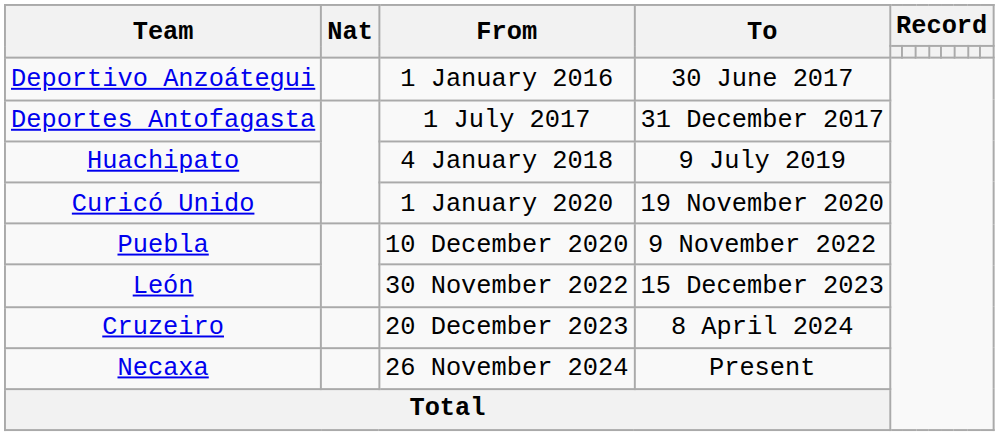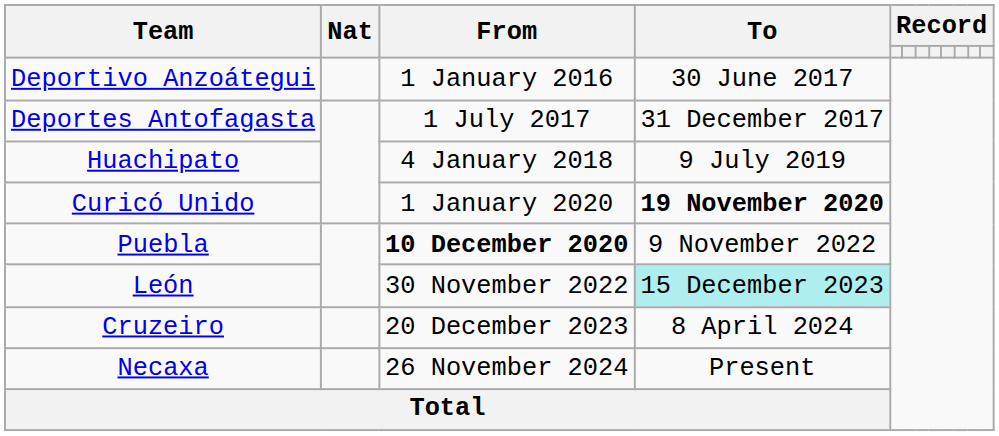(762, 203) normal -> (762, 203) bold
(507, 244) normal -> (507, 244) bold
(762, 286) no background -> (762, 286) paleturquoise background
